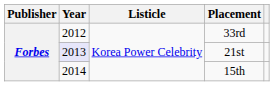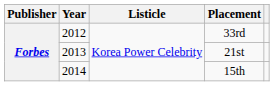(74, 52) lavender background -> (74, 52) no background
